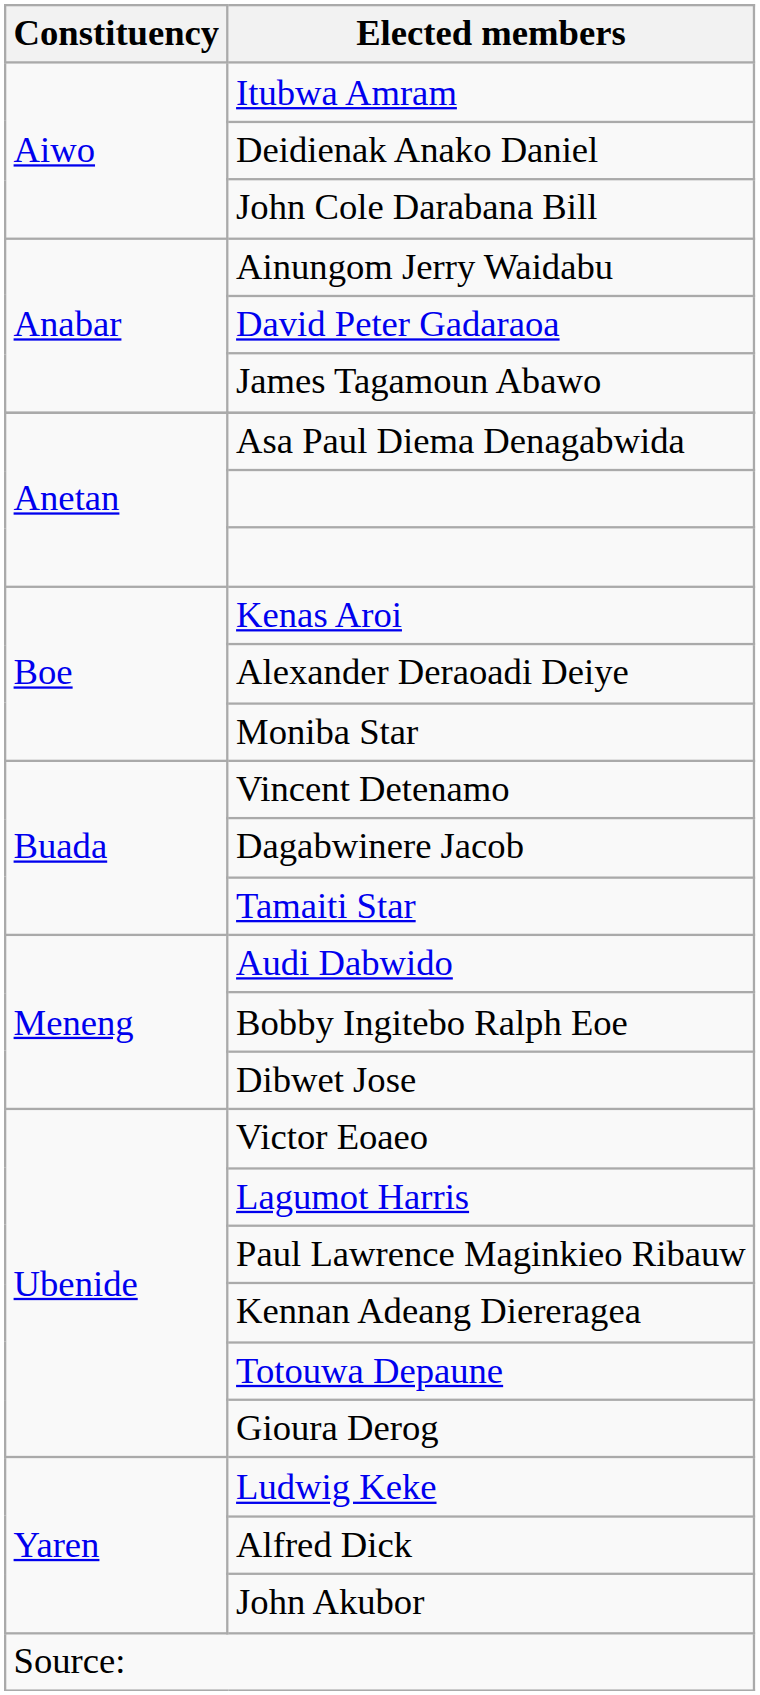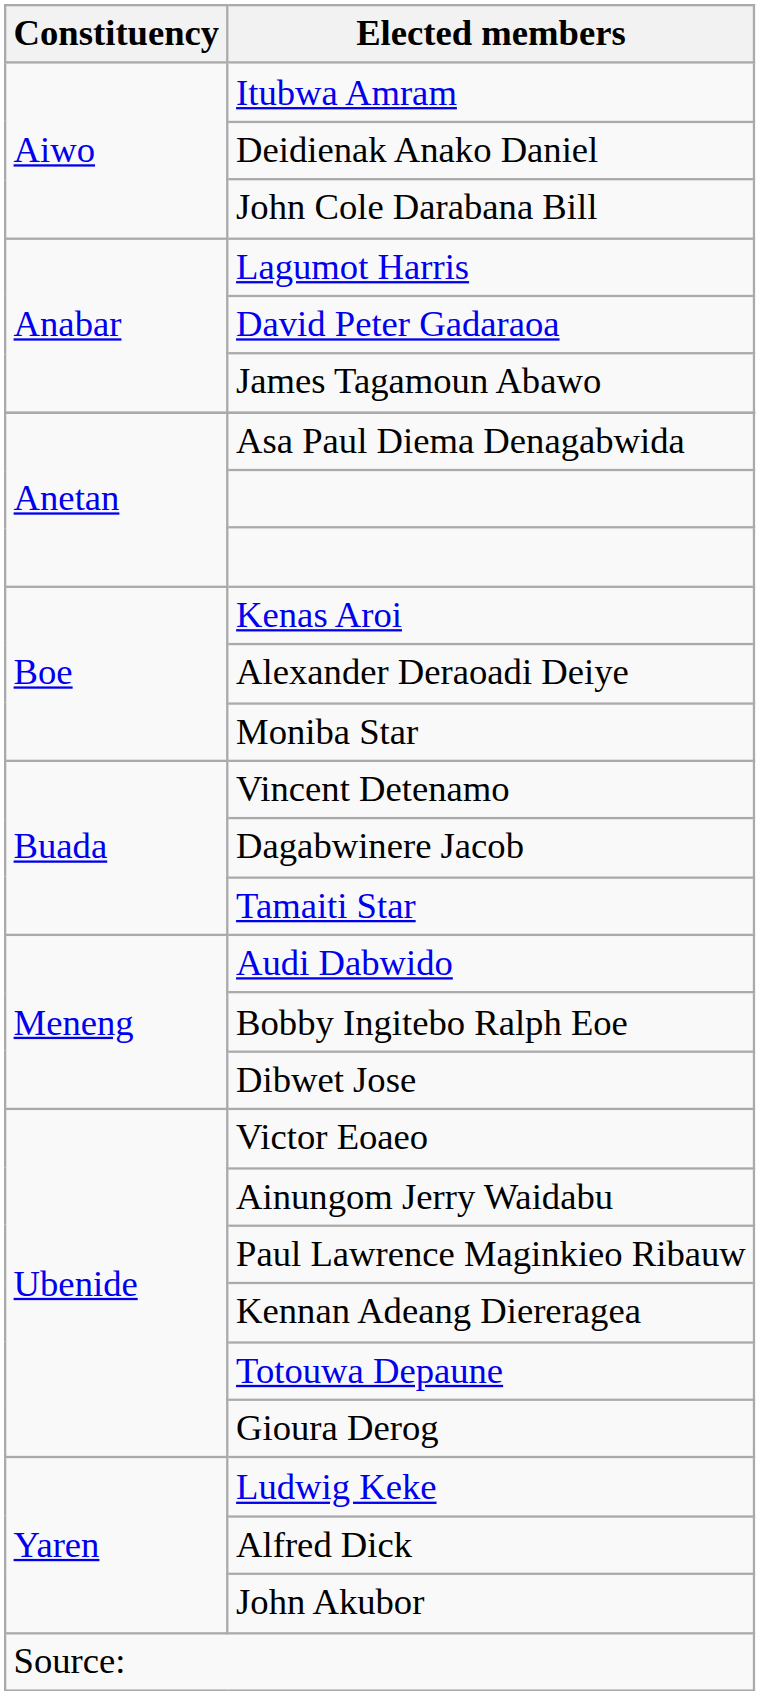(425, 265) Ainungom Jerry Waidabu -> (353, 265) Lagumot Harris
(353, 1195) Lagumot Harris -> (425, 1195) Ainungom Jerry Waidabu
